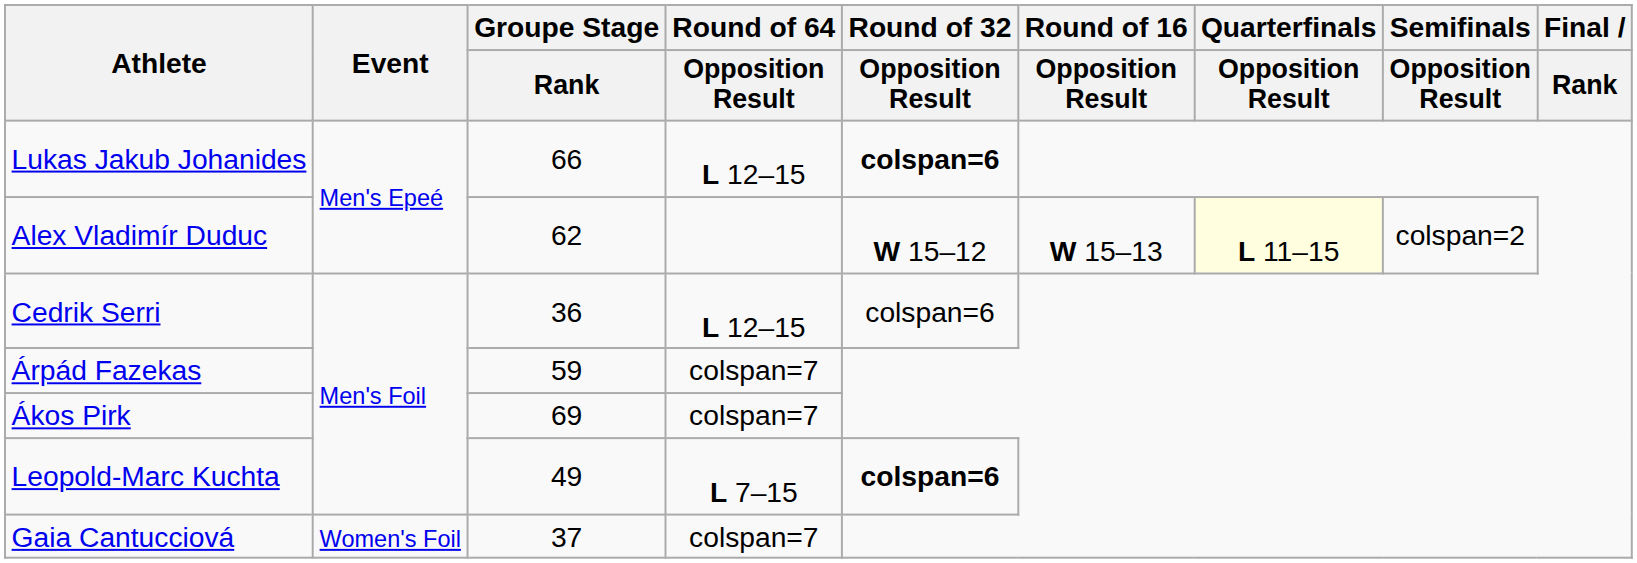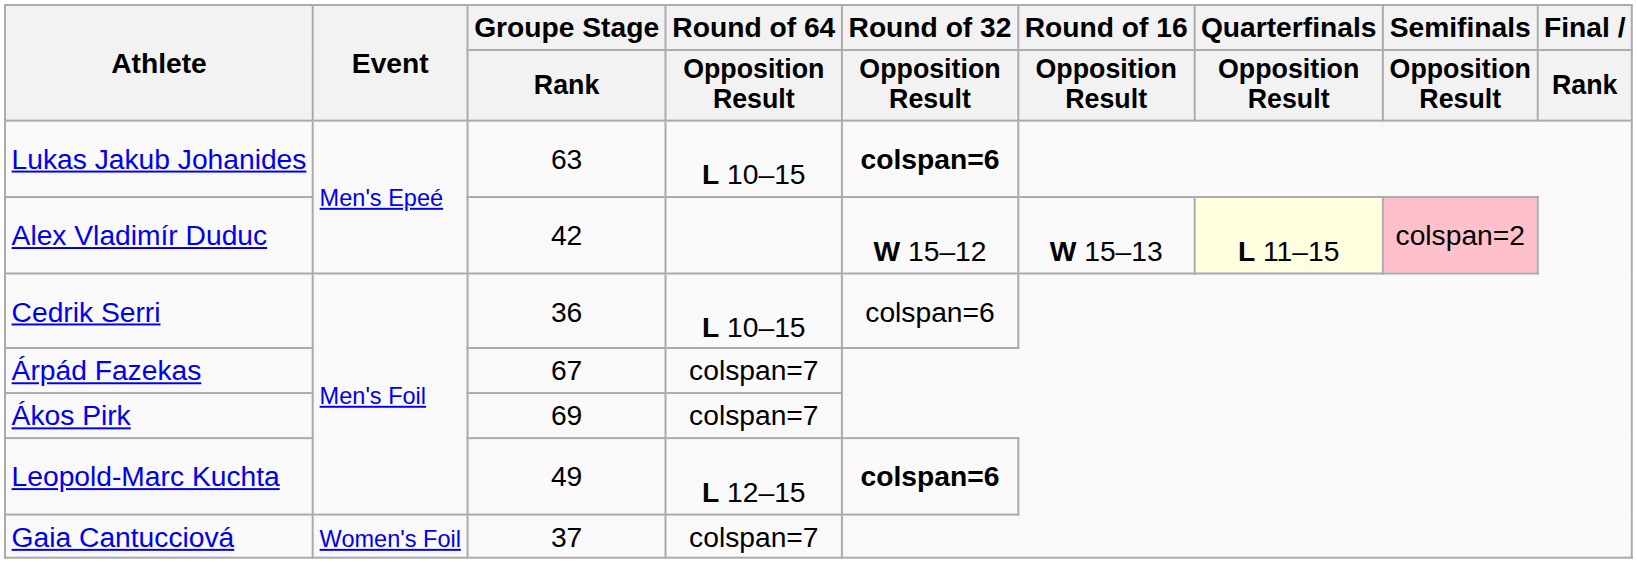(567, 159) 66 -> (567, 159) 63
(754, 175) L 12–15 -> (754, 175) L 10–15
(567, 235) 62 -> (567, 235) 42
(1460, 235) no background -> (1460, 235) pink background
(754, 327) L 12–15 -> (754, 327) L 10–15
(567, 372) 59 -> (567, 372) 67
(754, 492) L 7–15 -> (754, 492) L 12–15
